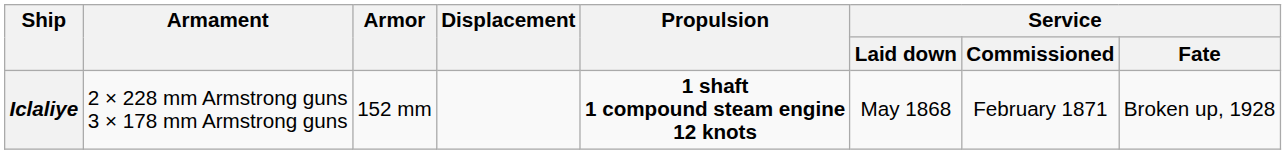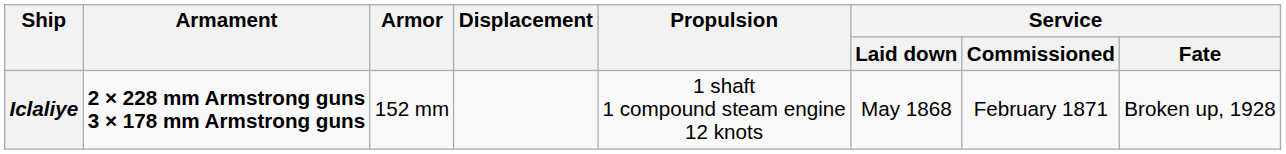(218, 109) normal -> (226, 109) bold
(715, 109) bold -> (724, 109) normal
